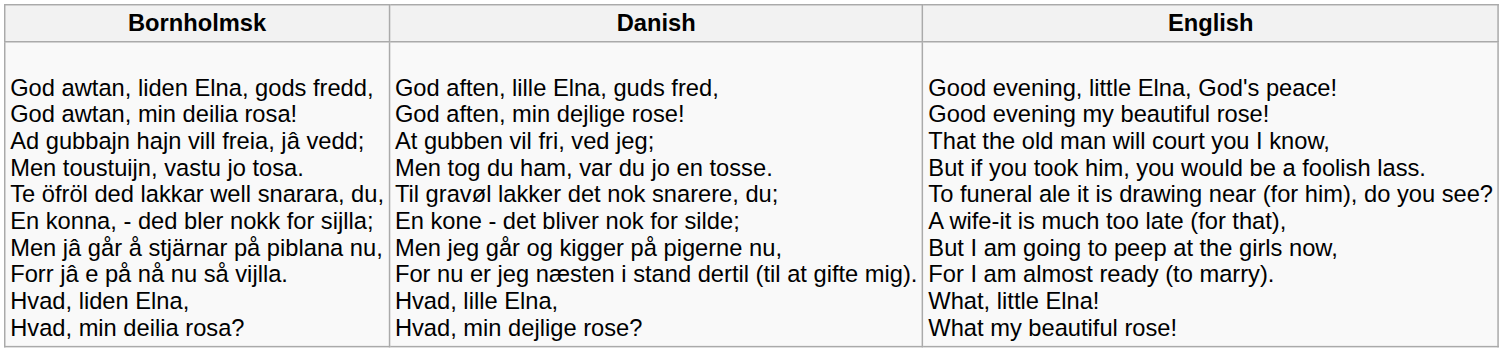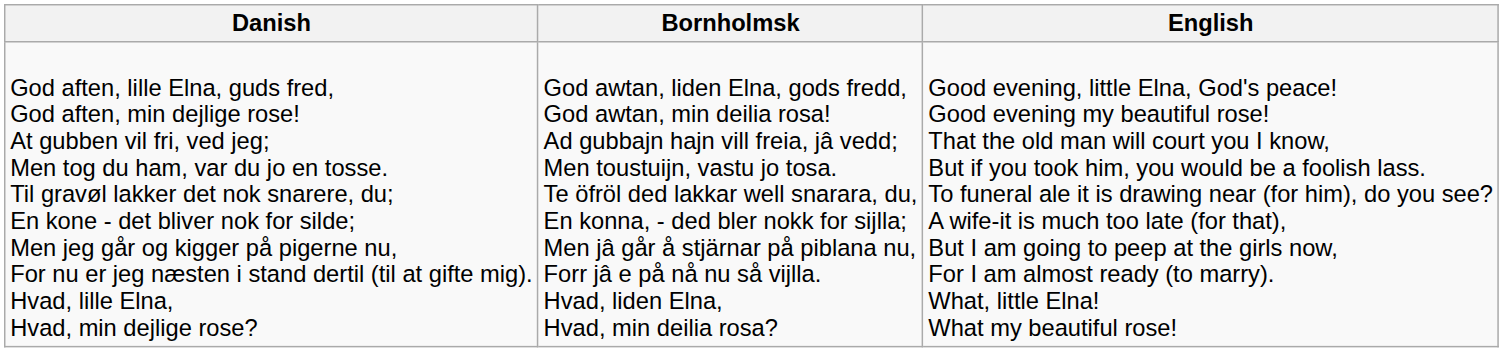columns swapped: (197, 23) <-> (656, 23)
